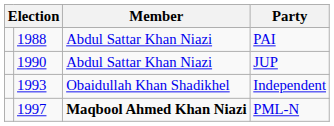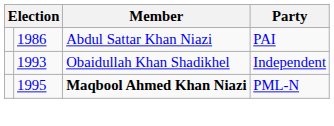(32, 39) 1988 -> (32, 39) 1986
- row: (266, 62)
(32, 109) 1997 -> (32, 86) 1995
